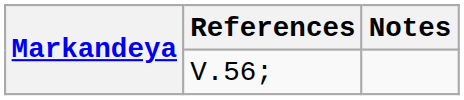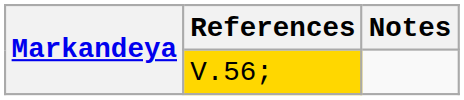(231, 72) no background -> (231, 72) gold background
